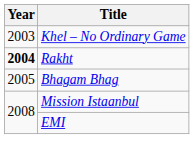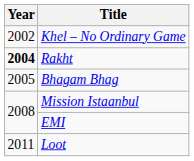(21, 36) 2003 -> (21, 36) 2002
+ row: (53, 144)
